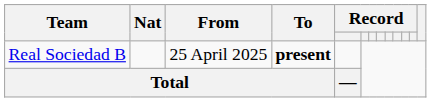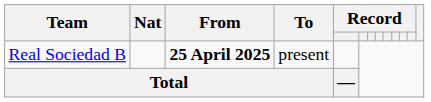(218, 54) normal -> (220, 54) bold
(303, 54) bold -> (304, 54) normal
